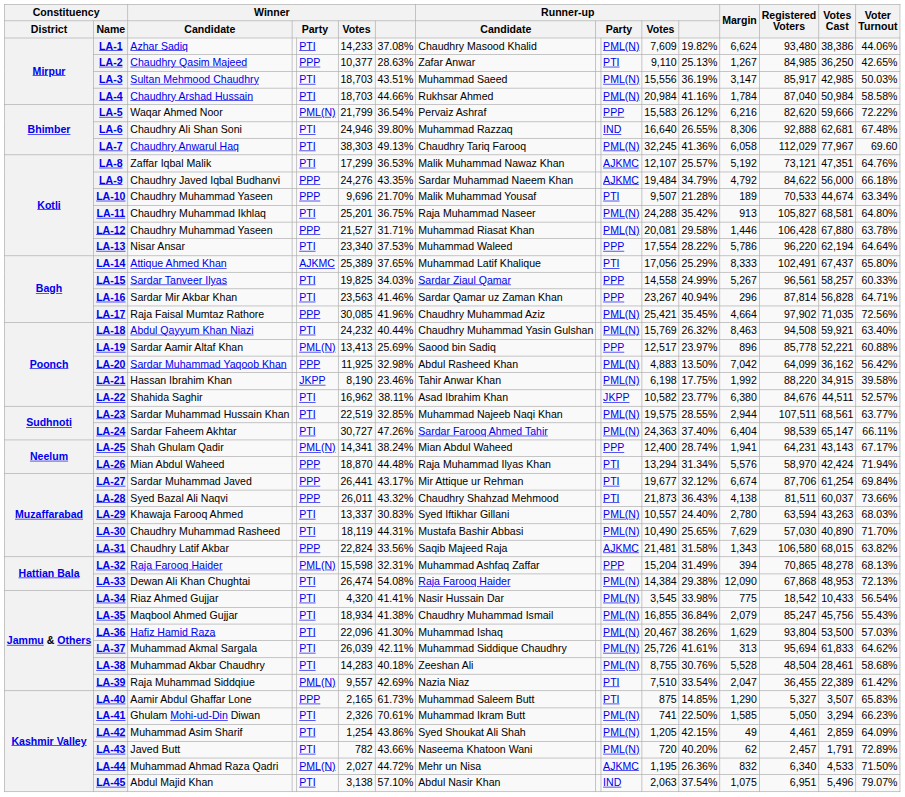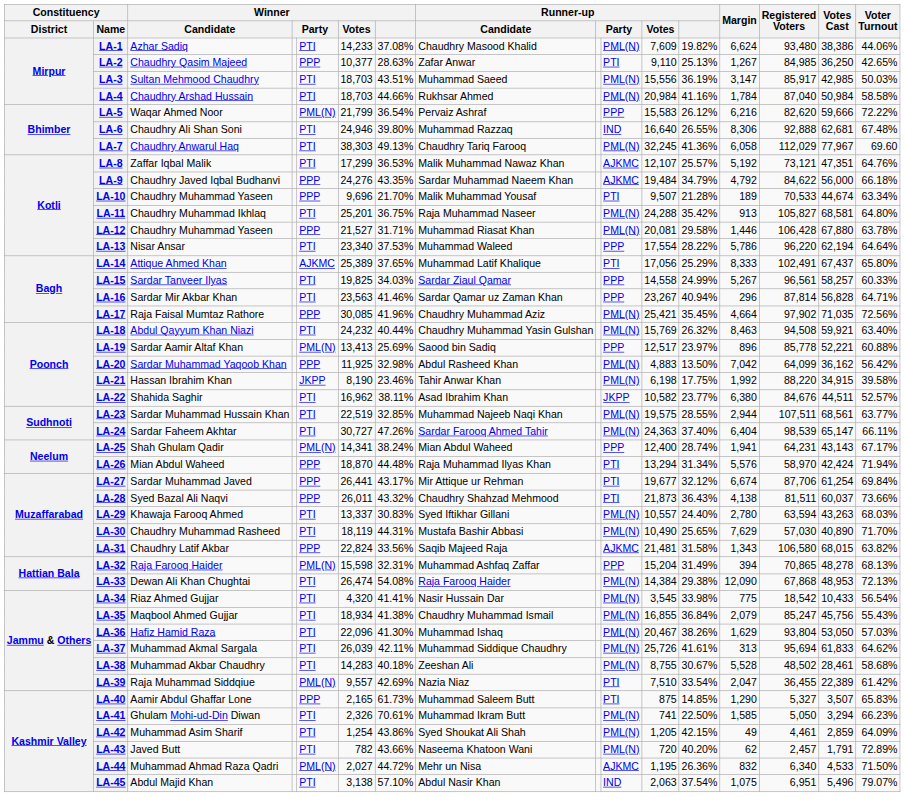(837, 632) 53,500 -> (837, 632) 53,050
(699, 666) 30.76% -> (699, 666) 30.67%
(800, 666) 48,504 -> (800, 666) 48,502
